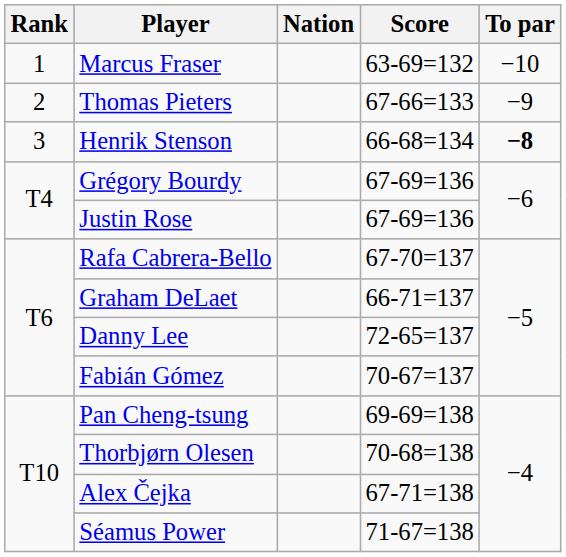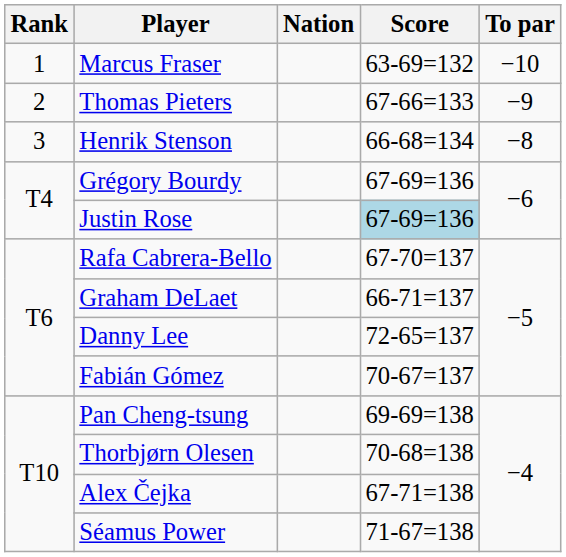(520, 141) bold -> (520, 141) normal
(420, 219) no background -> (420, 219) lightblue background
